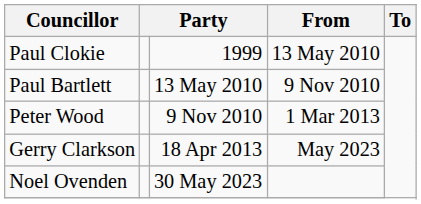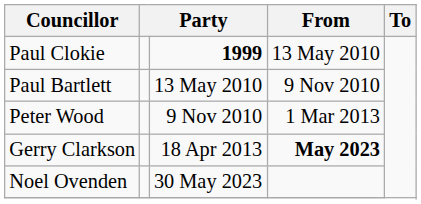(242, 52) normal -> (242, 52) bold
(339, 149) normal -> (337, 149) bold
